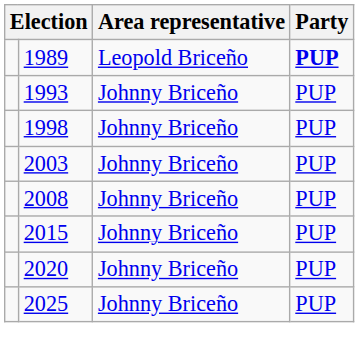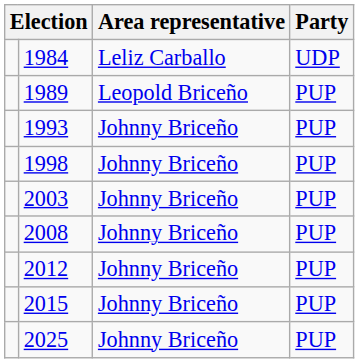+ row: (46, 57)
(317, 57) bold -> (316, 92) normal
+ row: (46, 269)
- row: (46, 269)
